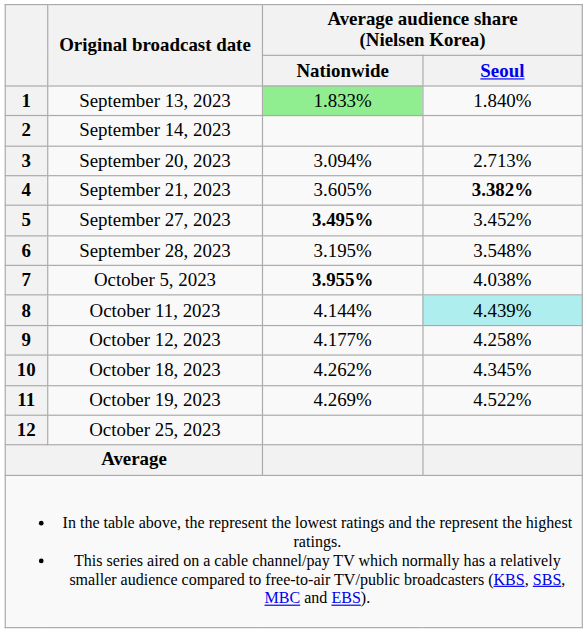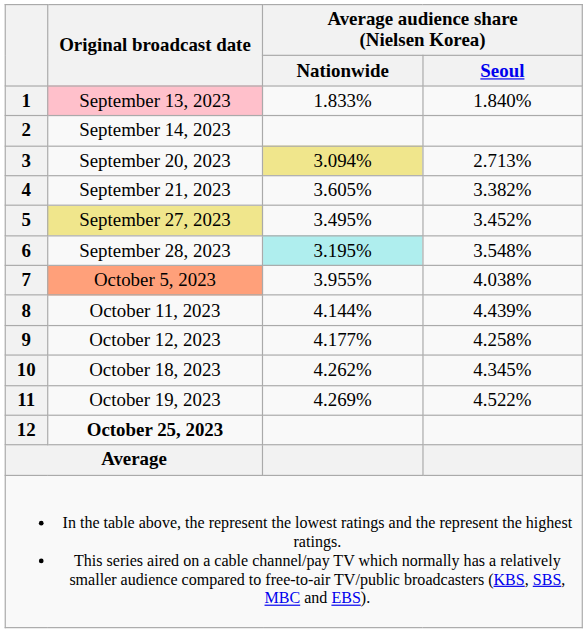(155, 100) no background -> (155, 100) pink background
(343, 100) lightgreen background -> (343, 100) no background
(343, 160) no background -> (343, 160) khaki background
(502, 190) bold -> (502, 190) normal
(155, 220) no background -> (155, 220) khaki background
(343, 220) bold -> (343, 220) normal
(343, 250) no background -> (343, 250) paleturquoise background
(155, 280) no background -> (155, 280) lightsalmon background
(343, 280) bold -> (343, 280) normal
(502, 310) paleturquoise background -> (502, 310) no background
(155, 429) normal -> (155, 429) bold
